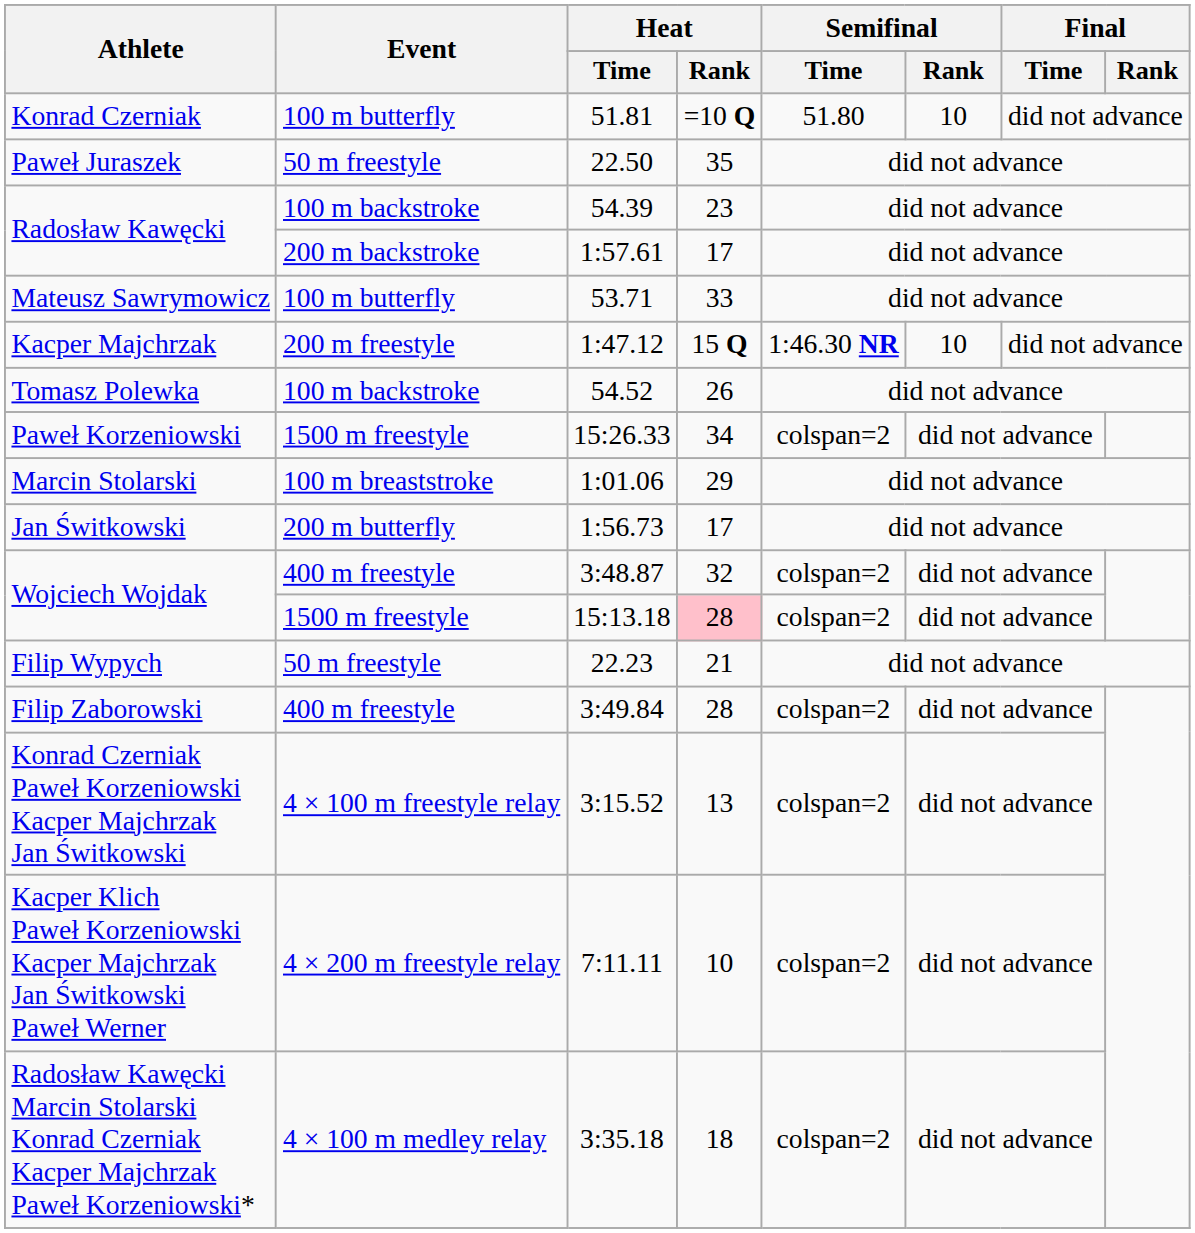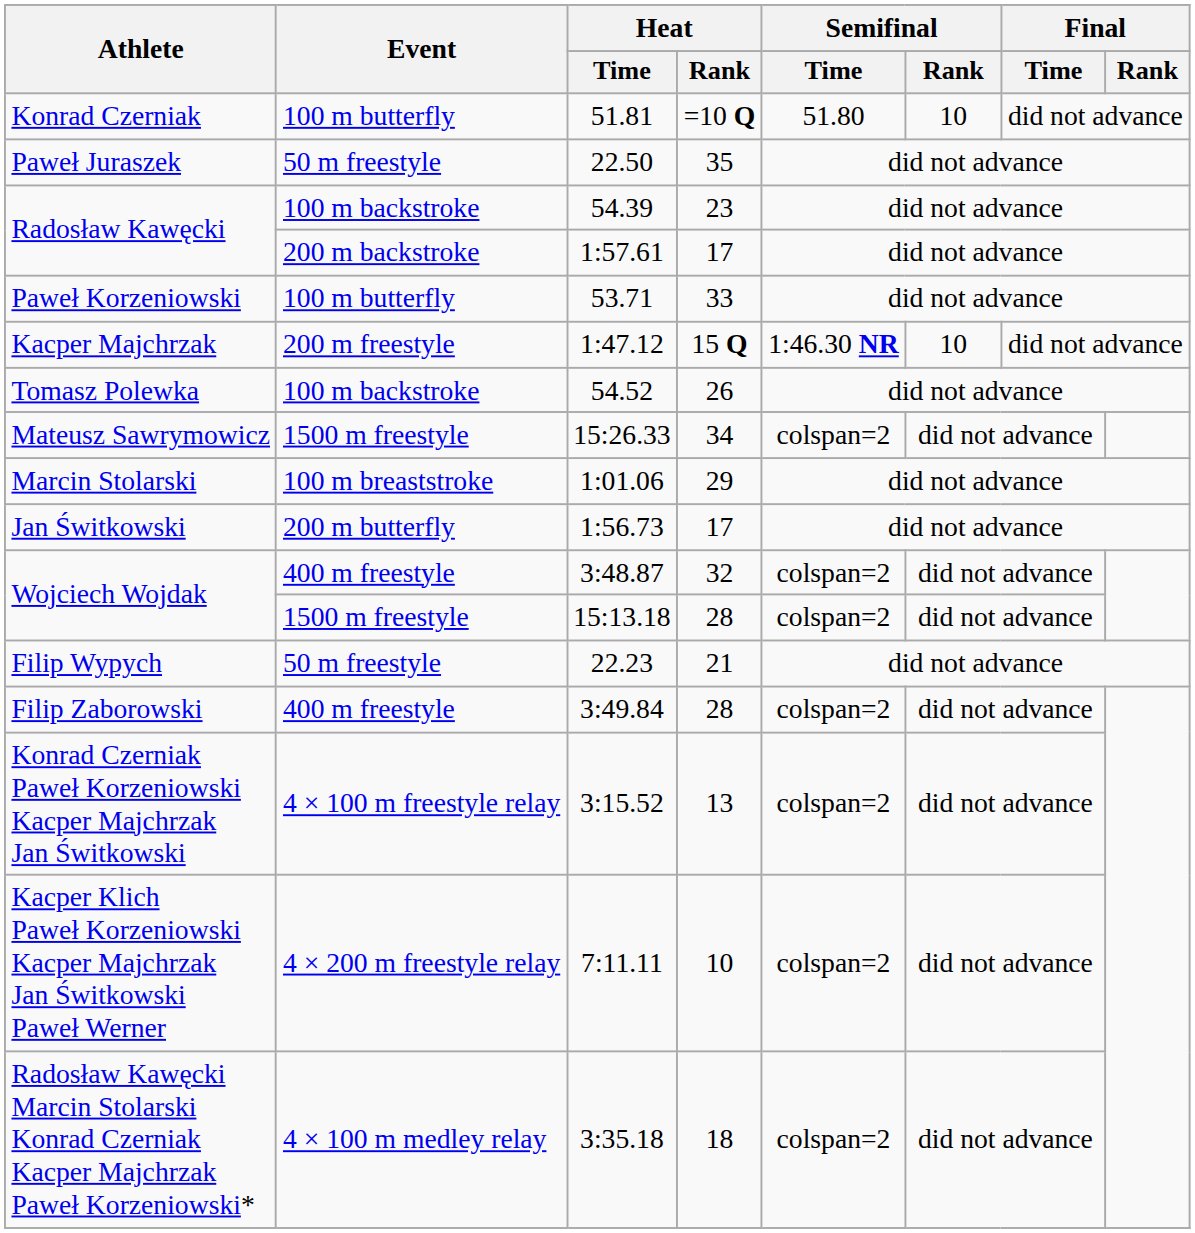(141, 298) Mateusz Sawrymowicz -> (126, 298) Paweł Korzeniowski
(126, 435) Paweł Korzeniowski -> (141, 435) Mateusz Sawrymowicz
(719, 618) pink background -> (719, 618) no background
